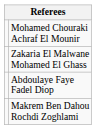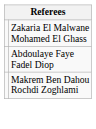- row: (49, 33)
